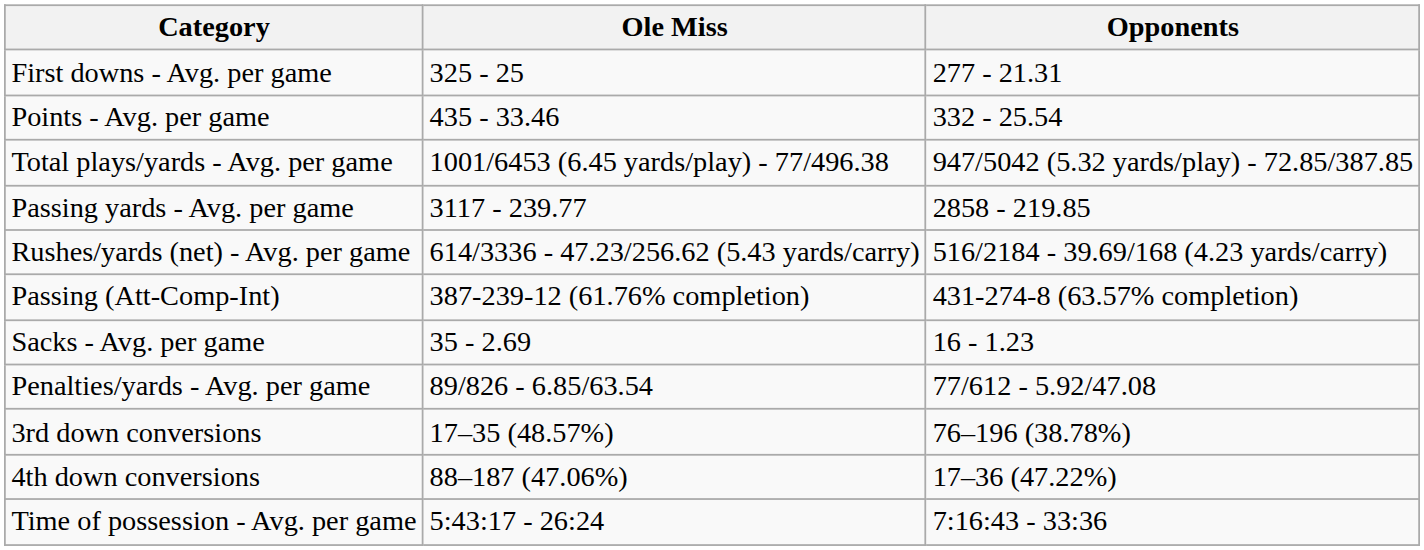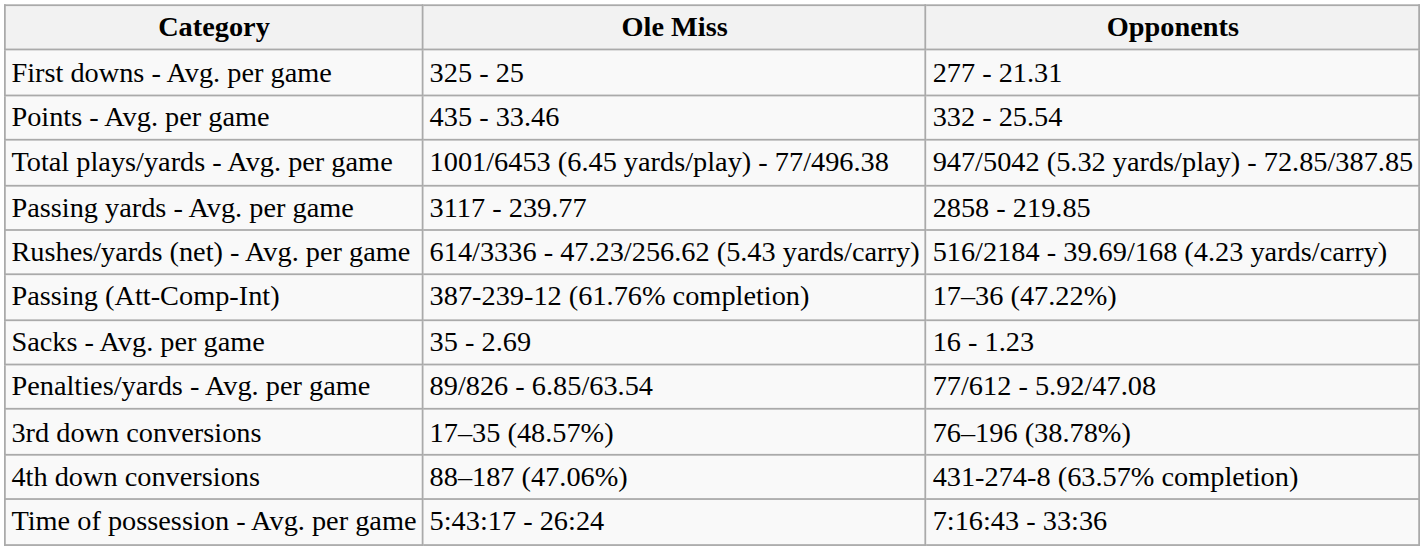(1116, 296) 431-274-8 (63.57% completion) -> (1025, 296) 17–36 (47.22%)
(1025, 476) 17–36 (47.22%) -> (1116, 476) 431-274-8 (63.57% completion)
